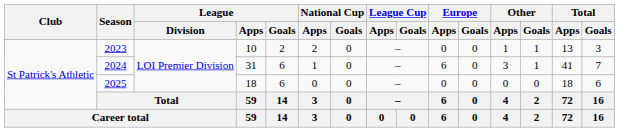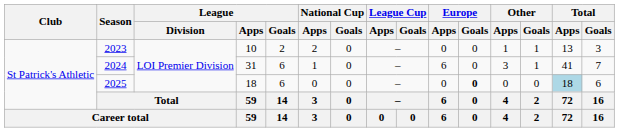(475, 83) normal -> (475, 83) bold
(567, 83) no background -> (567, 83) lightblue background
